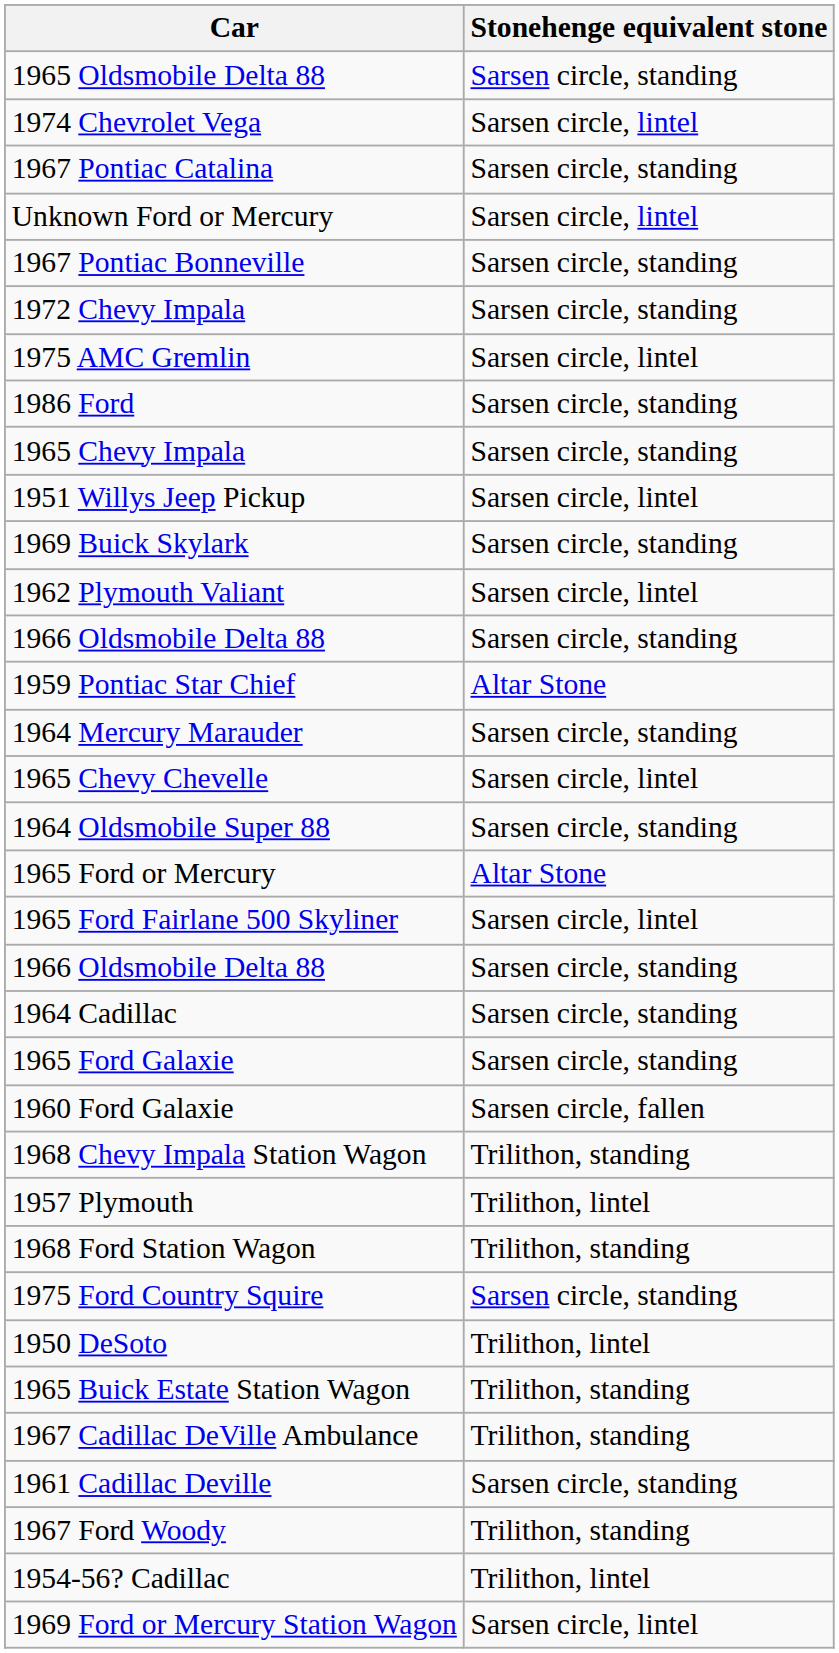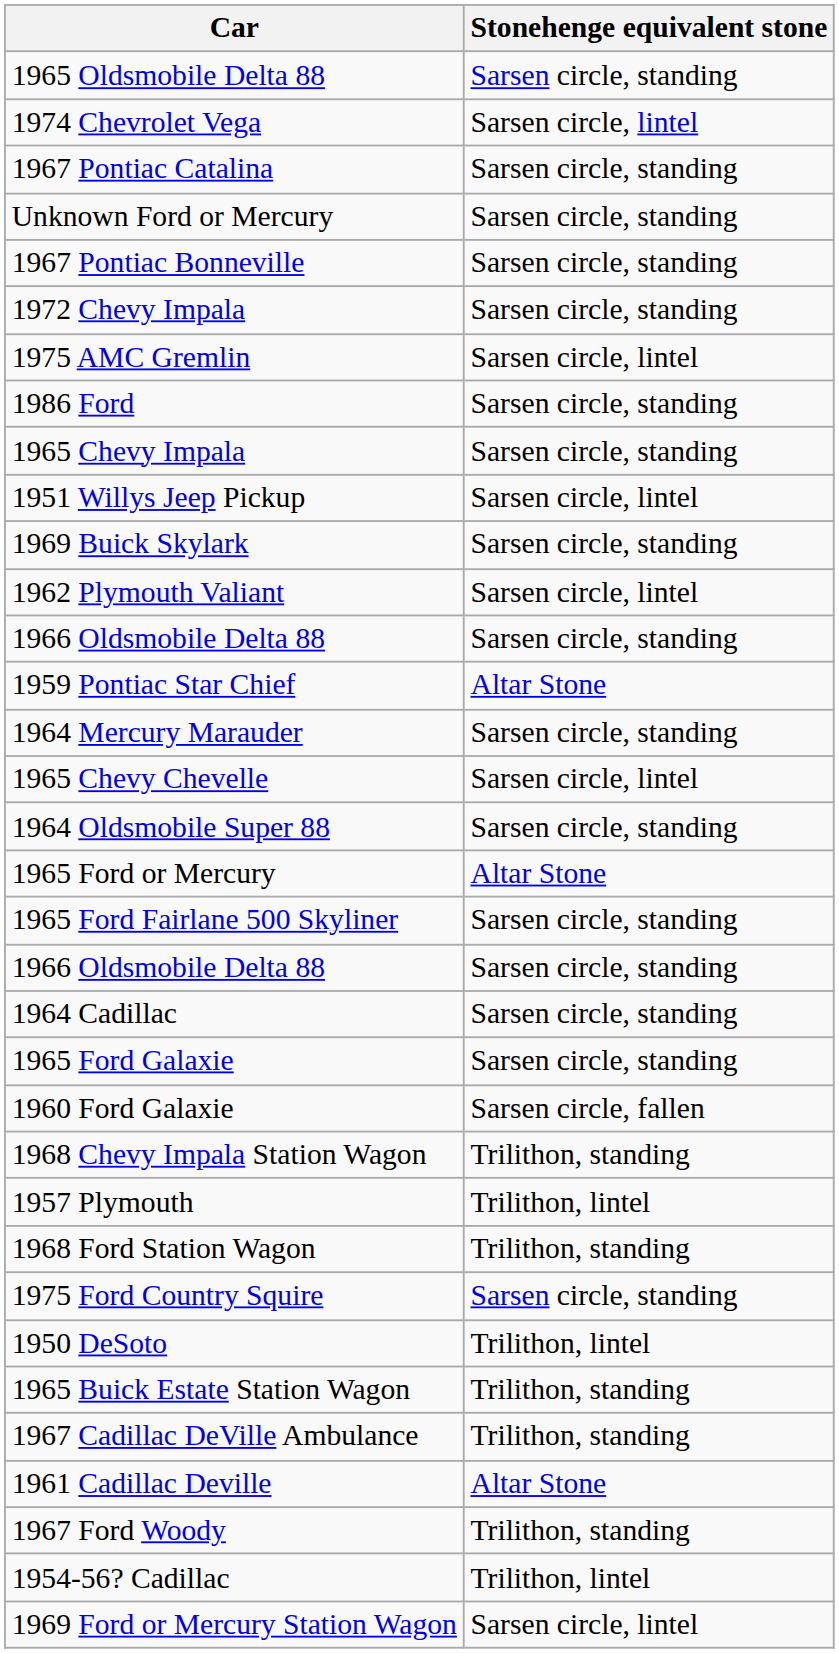(584, 215) Sarsen circle, lintel -> (604, 215) Sarsen circle, standing
(584, 919) Sarsen circle, lintel -> (604, 919) Sarsen circle, standing
(604, 1483) Sarsen circle, standing -> (538, 1483) Altar Stone
